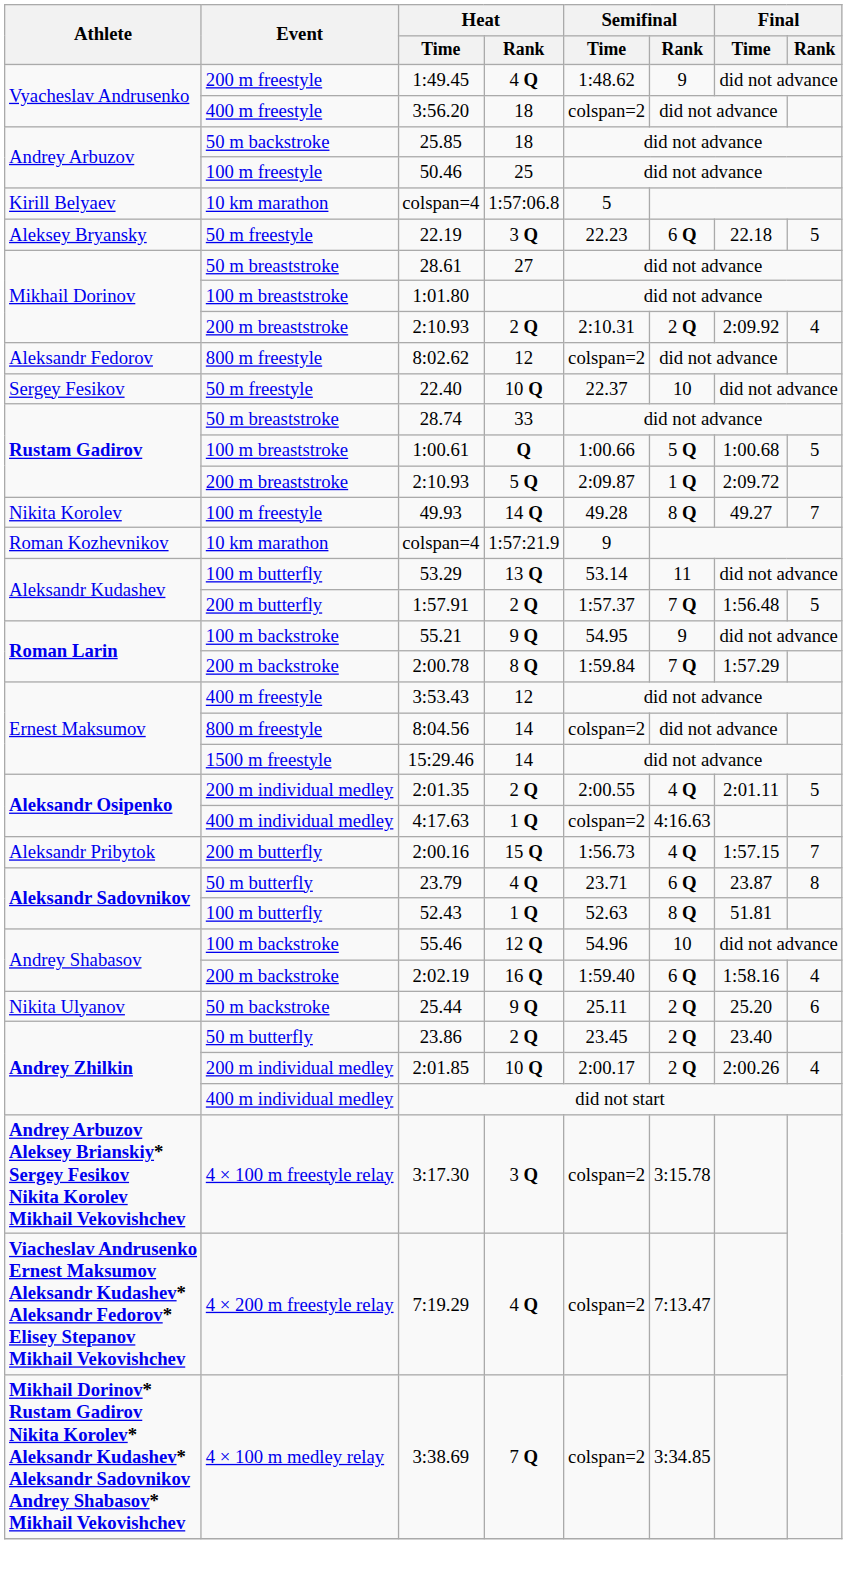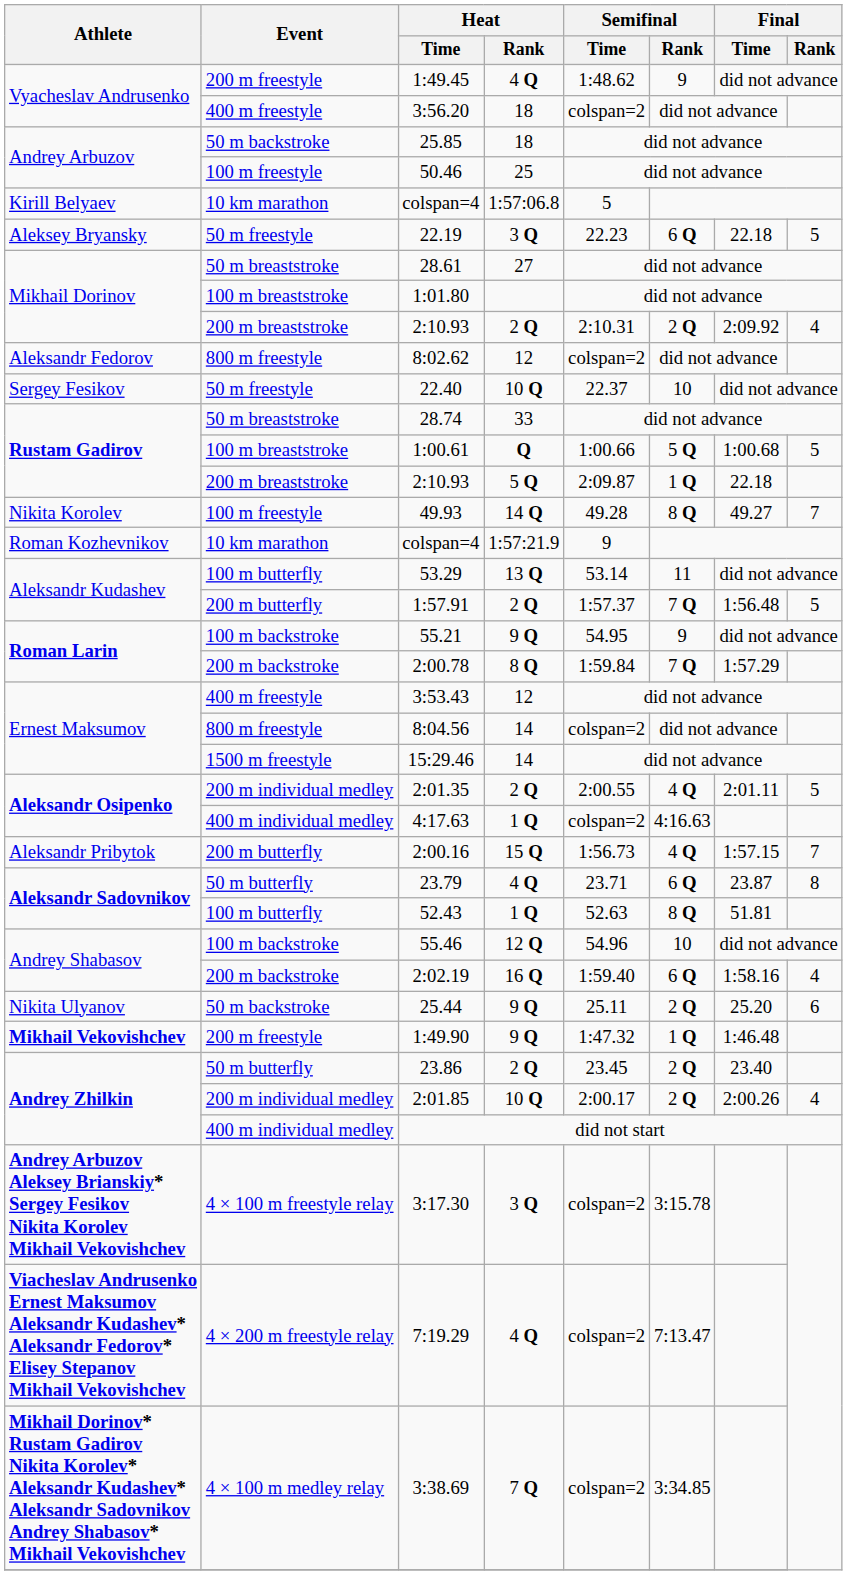(751, 481) 2:09.72 -> (751, 481) 22.18
+ row: (441, 1037)
